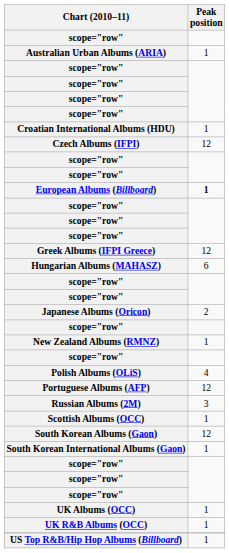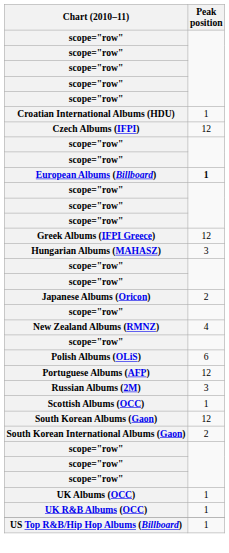- row: (96, 53)
(206, 266) 6 -> (206, 251) 3
(206, 342) 1 -> (206, 327) 4
(206, 373) 4 -> (206, 357) 6
(206, 449) 1 -> (206, 433) 2
